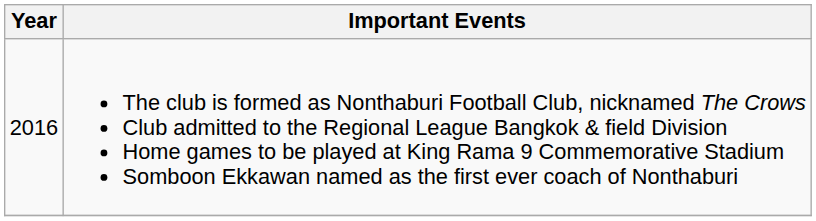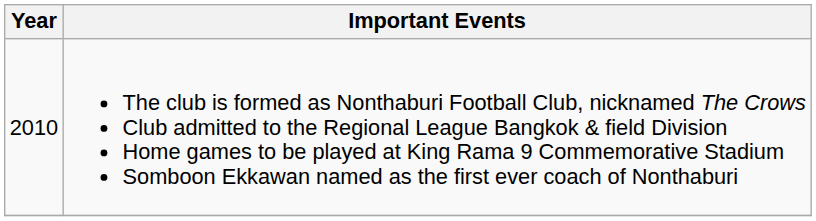(34, 126) 2016 -> (34, 126) 2010
